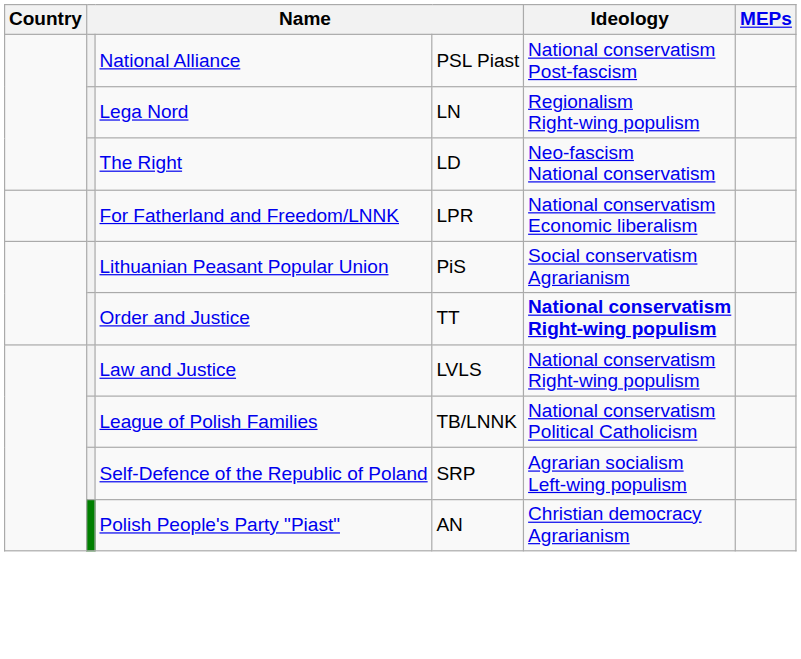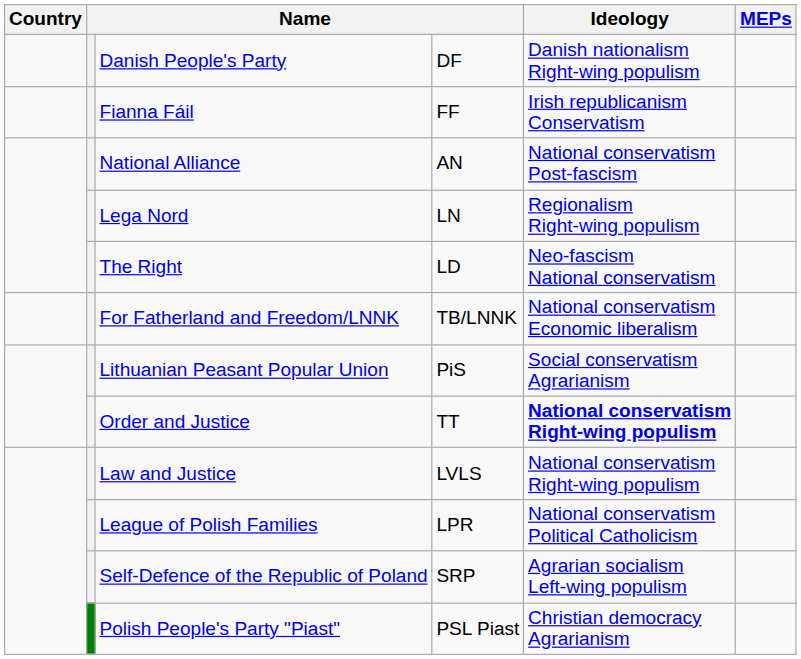+ row: (193, 60)
+ row: (147, 112)
(478, 60) PSL Piast -> (450, 163) AN
(455, 215) LPR -> (477, 318) TB/LNNK
(477, 421) TB/LNNK -> (455, 525) LPR
(450, 525) AN -> (478, 628) PSL Piast
